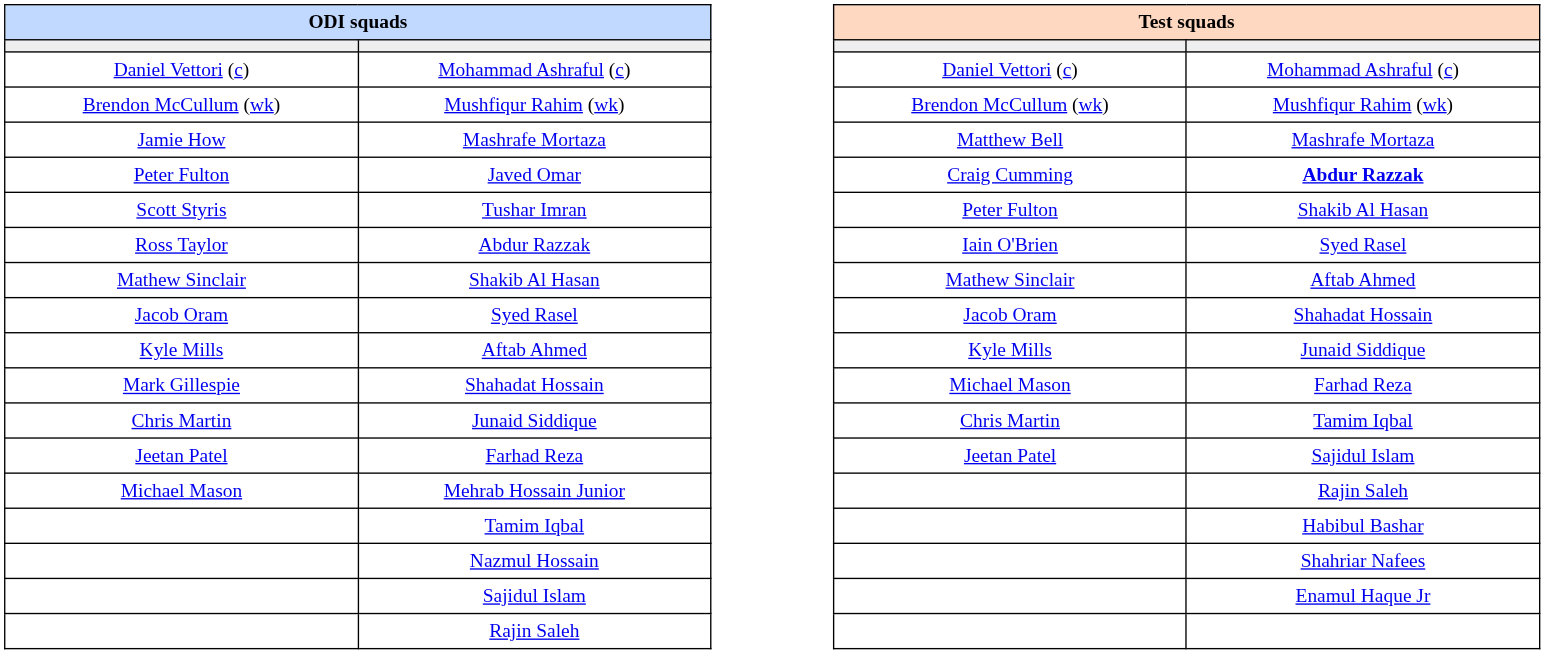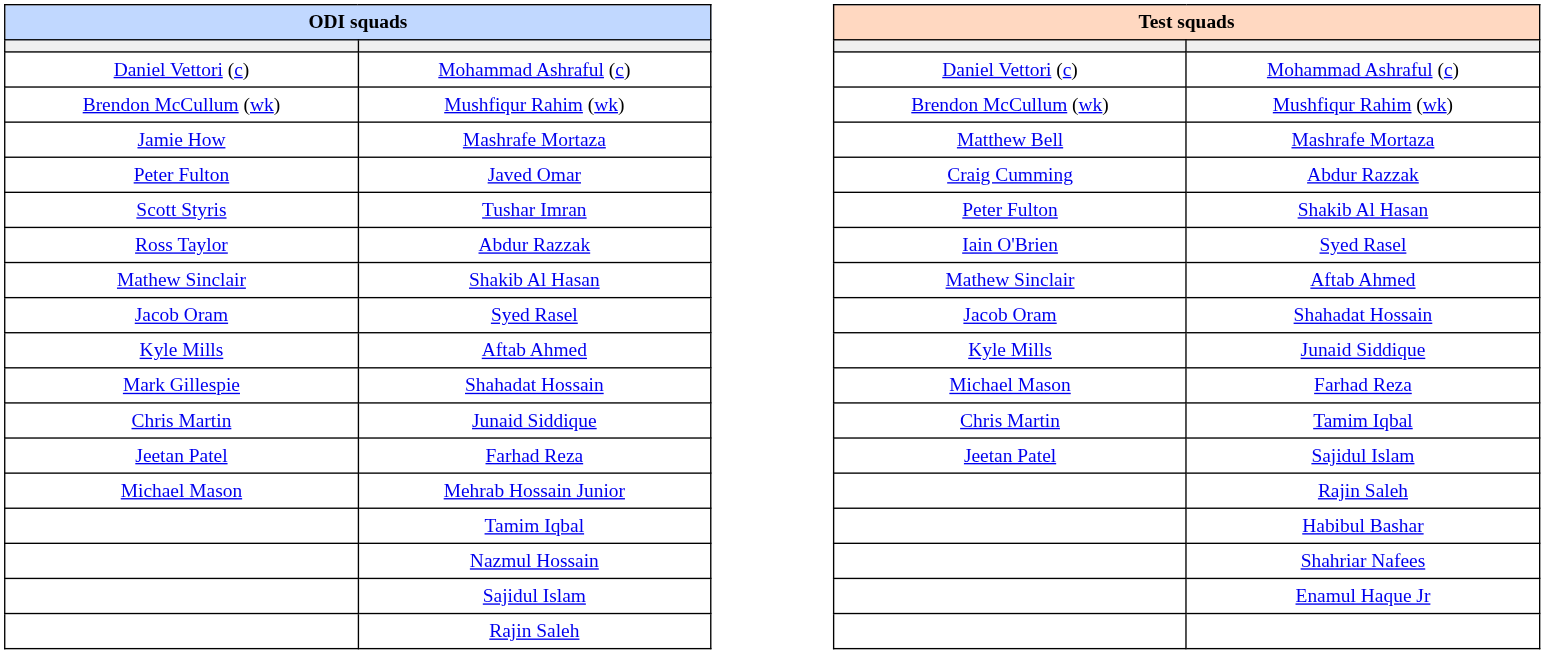(1363, 174) bold -> (1363, 174) normal
